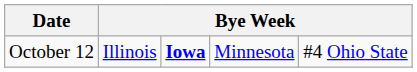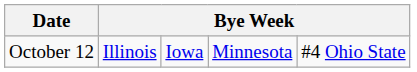(185, 51) bold -> (184, 51) normal
